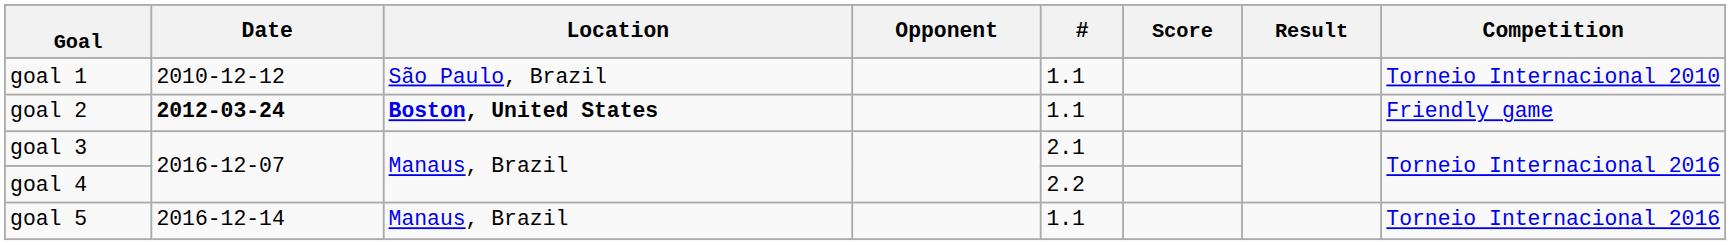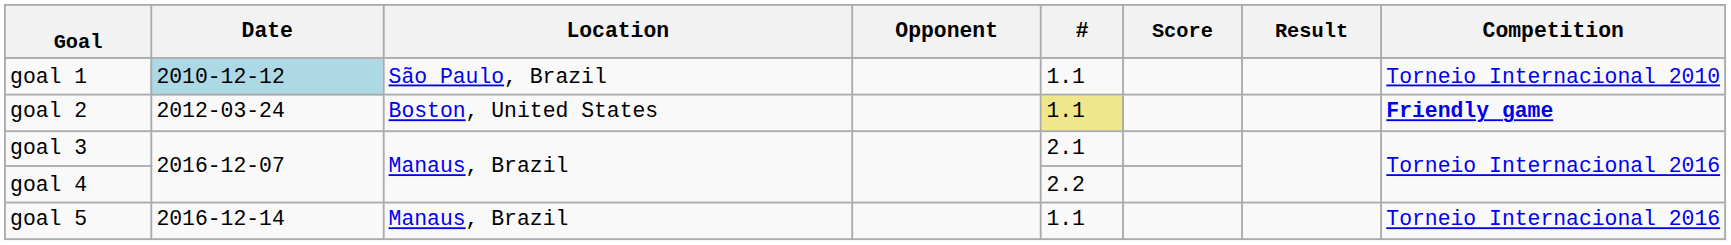(221, 76) no background -> (221, 76) lightblue background
(221, 112) bold -> (221, 112) normal
(523, 112) bold -> (523, 112) normal
(1066, 112) no background -> (1066, 112) khaki background
(1470, 112) normal -> (1470, 112) bold
